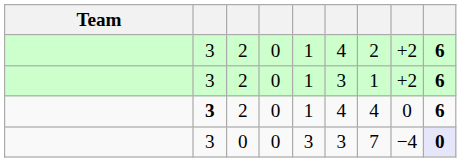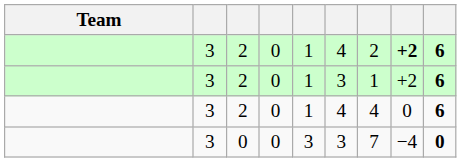(407, 50) normal -> (407, 50) bold
(210, 111) bold -> (210, 111) normal
(440, 141) lavender background -> (440, 141) no background
